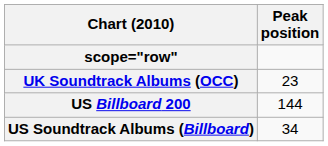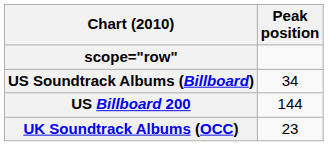rows swapped: (131, 81) <-> (131, 128)
